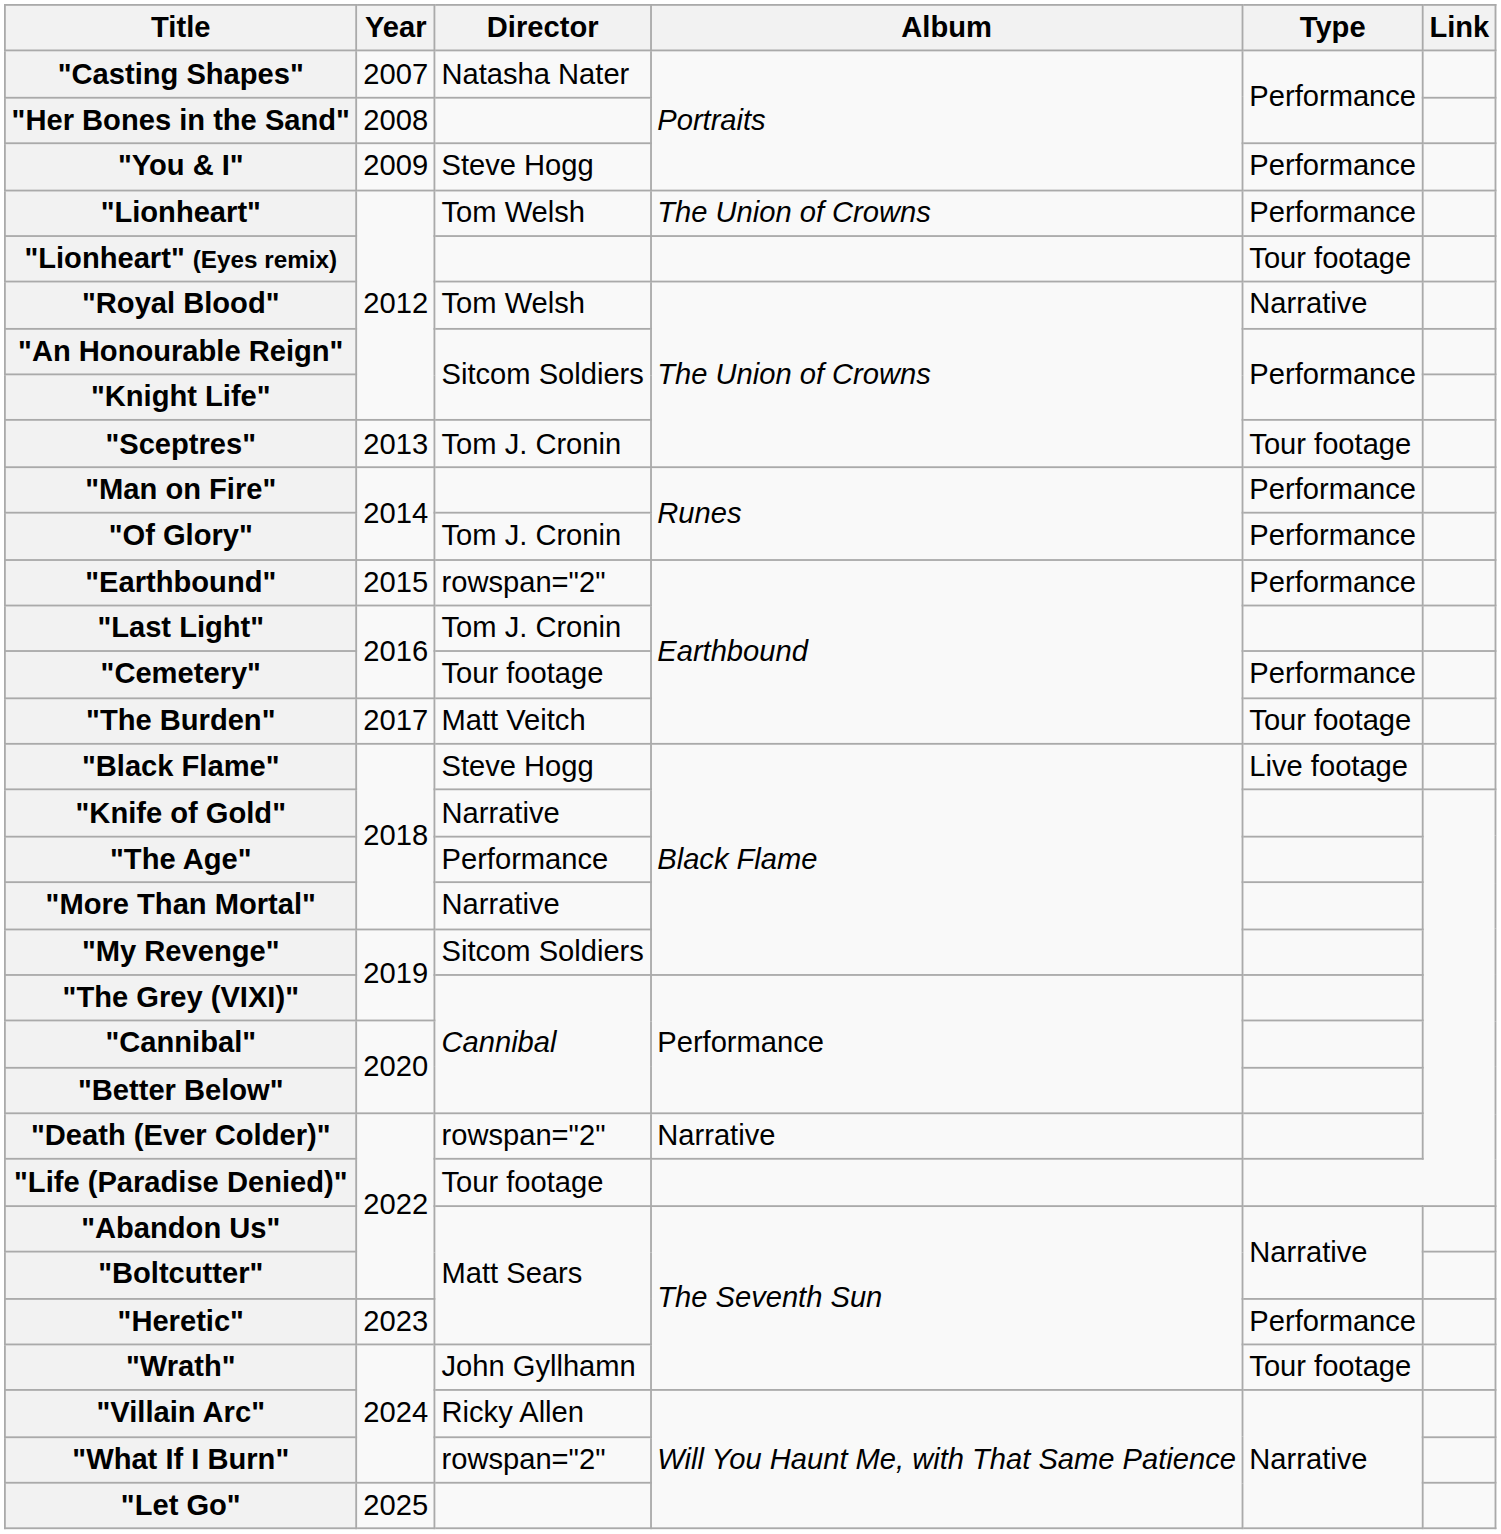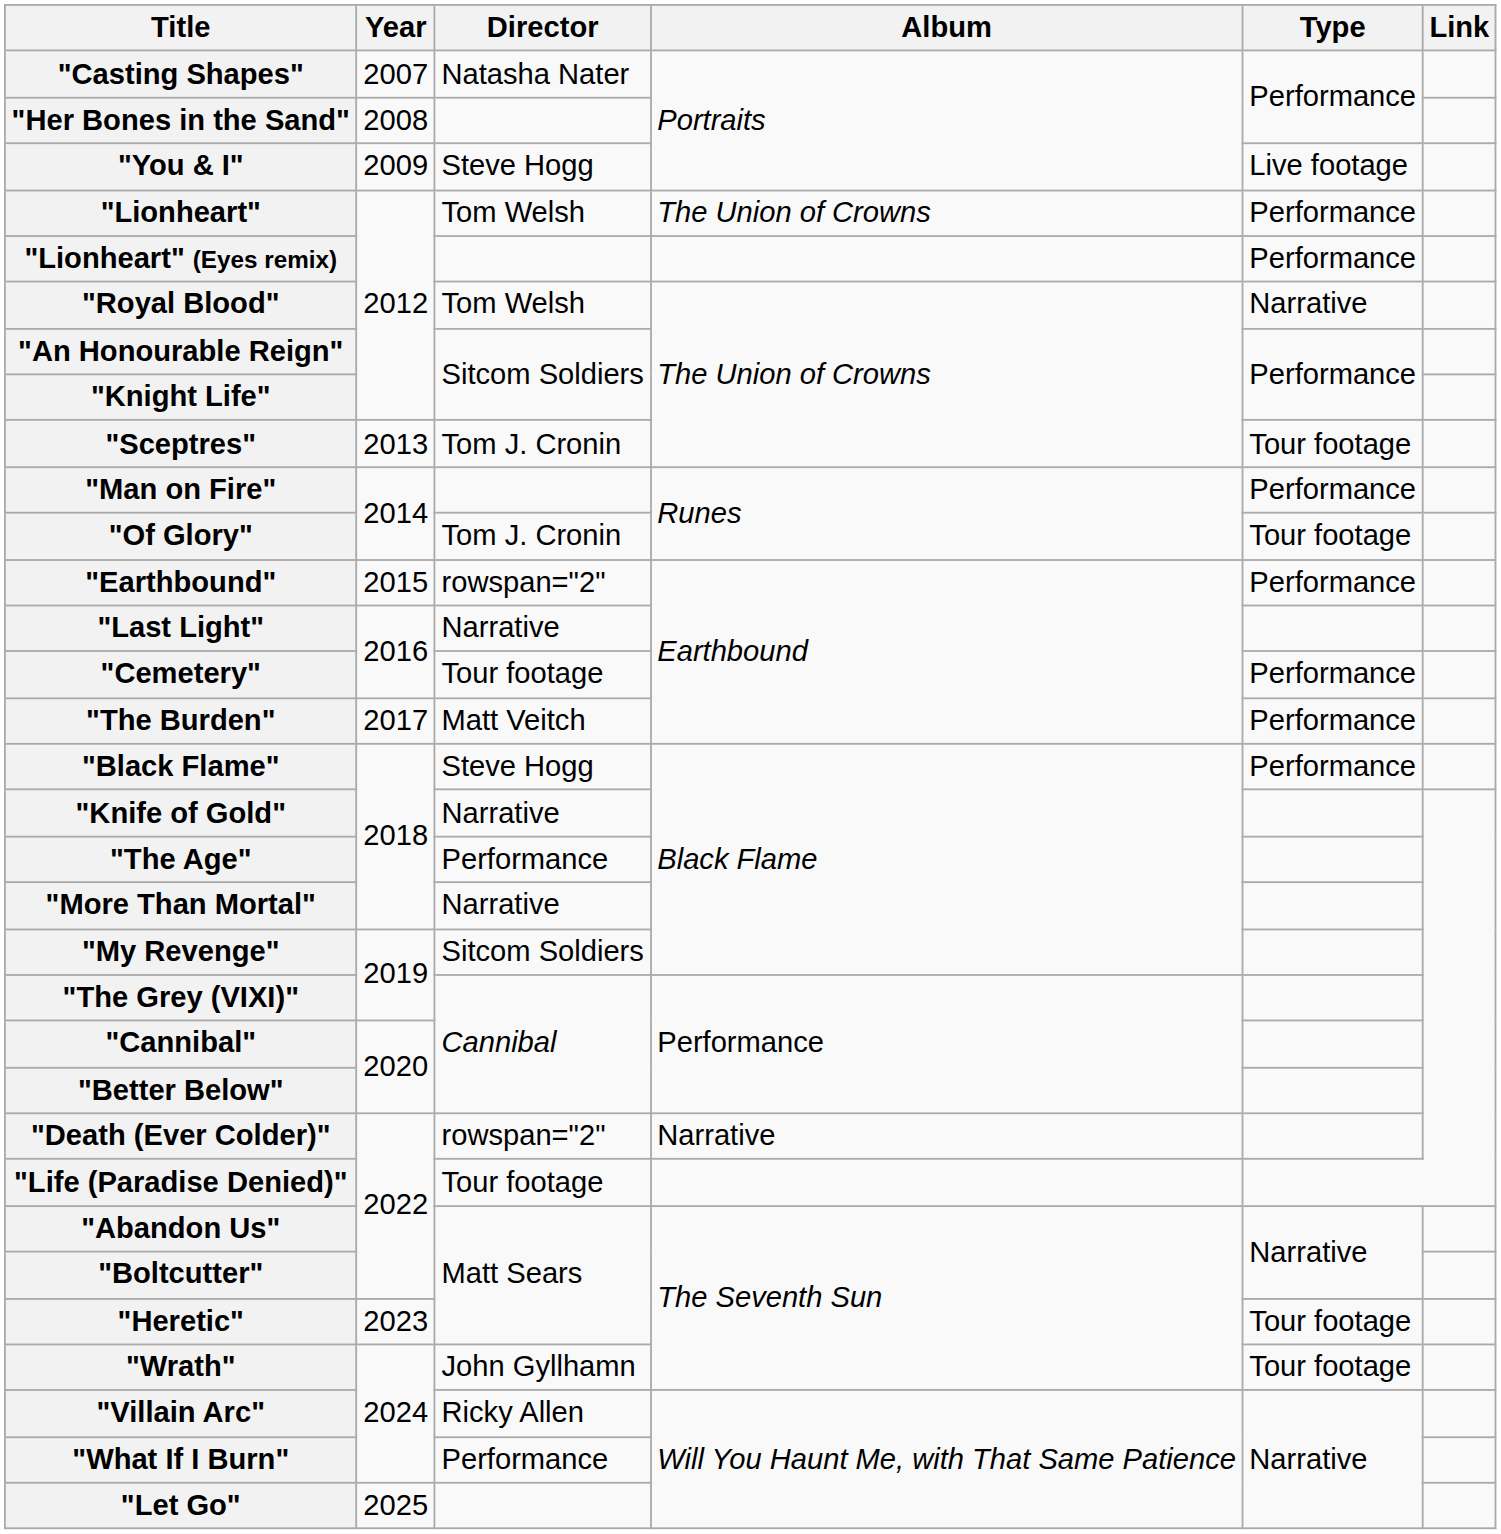(1333, 166) Performance -> (1329, 166) Live footage
(1330, 258) Tour footage -> (1333, 258) Performance
(1333, 535) Performance -> (1330, 535) Tour footage
(531, 627) Tom J. Cronin -> (501, 627) Narrative
(1330, 720) Tour footage -> (1333, 720) Performance
(1329, 766) Live footage -> (1333, 766) Performance
(1333, 1320) Performance -> (1330, 1320) Tour footage
(524, 1459) rowspan="2" -> (525, 1459) Performance
